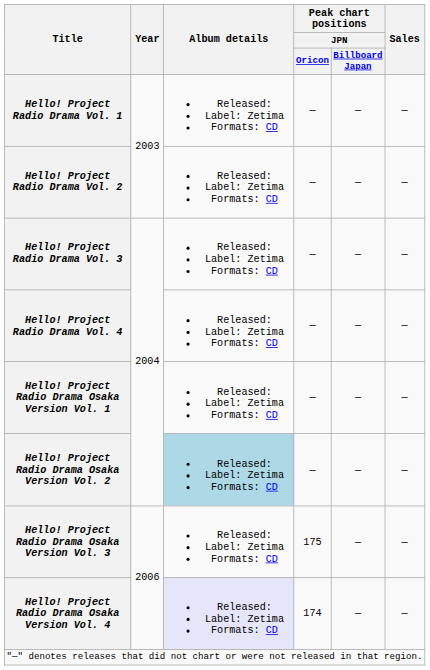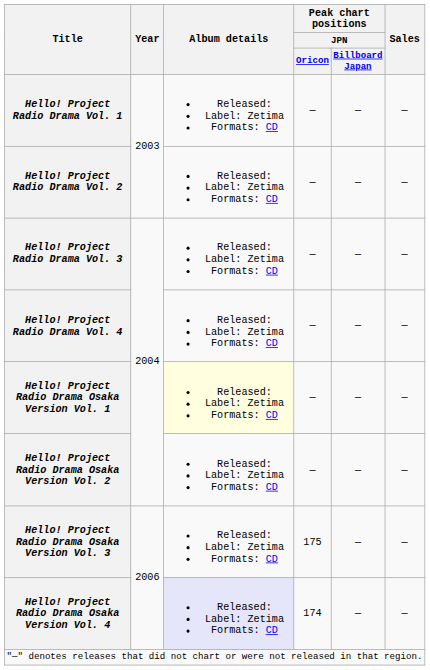(229, 404) no background -> (229, 404) lightyellow background
(229, 476) lightblue background -> (229, 476) no background
